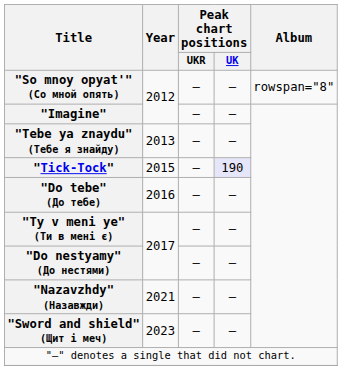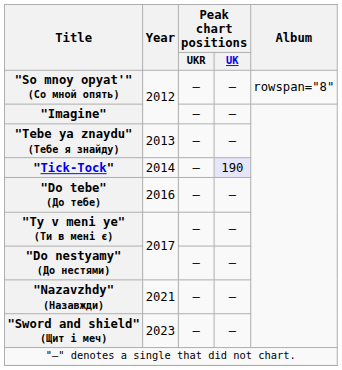(160, 168) 2015 -> (160, 168) 2014
